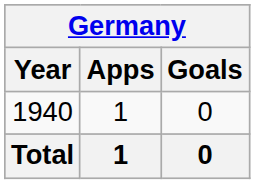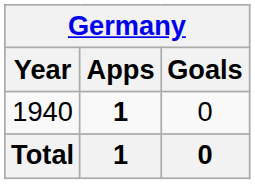(121, 112) normal -> (121, 112) bold
